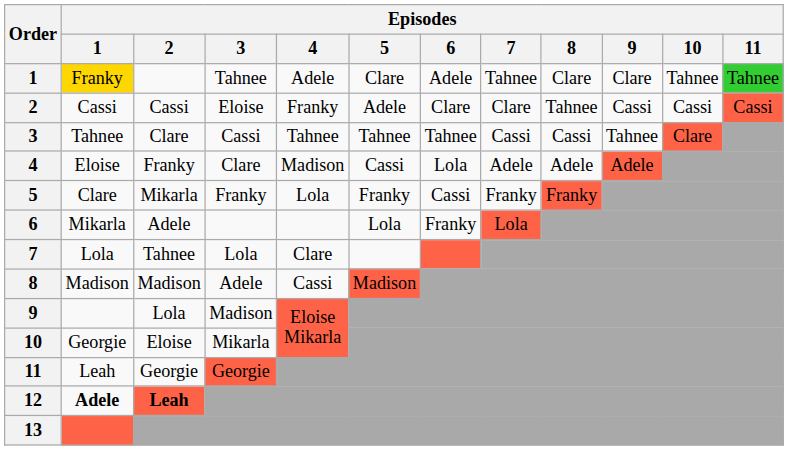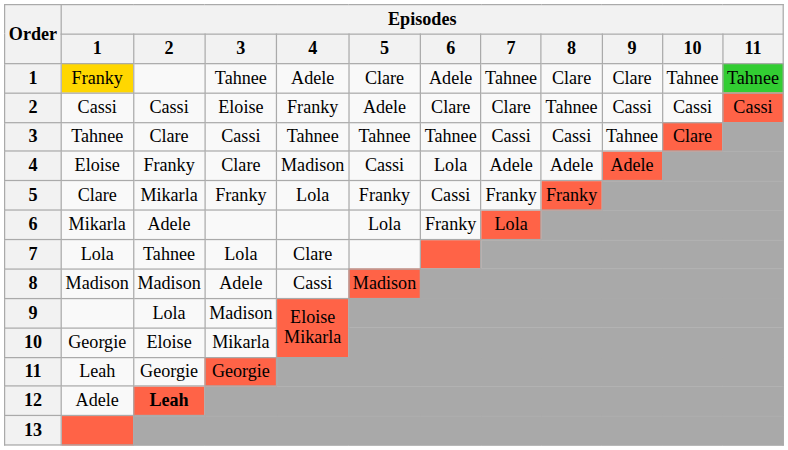(97, 400) bold -> (97, 400) normal
